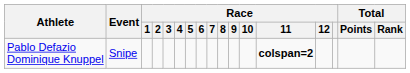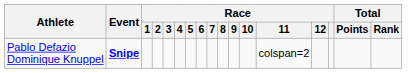(123, 54) normal -> (124, 54) bold
(286, 54) bold -> (284, 54) normal
